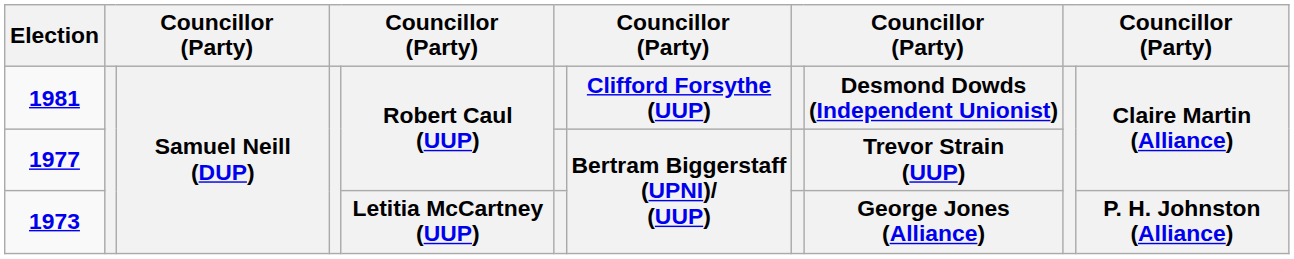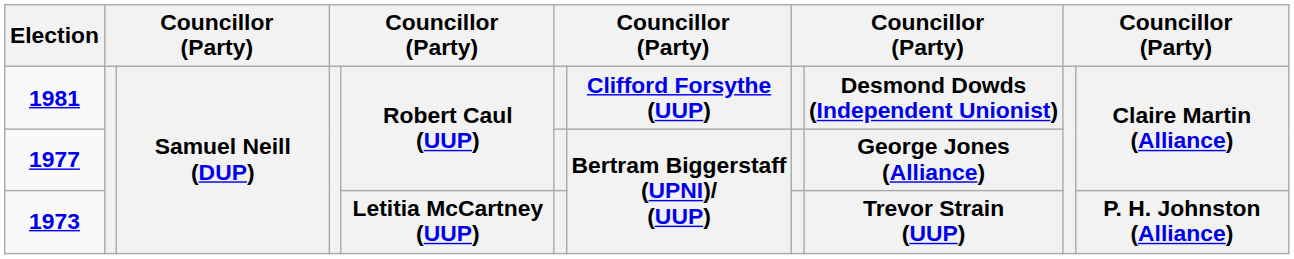(934, 159) Trevor Strain (UUP) -> (934, 159) George Jones (Alliance)
(934, 221) George Jones (Alliance) -> (934, 221) Trevor Strain (UUP)
